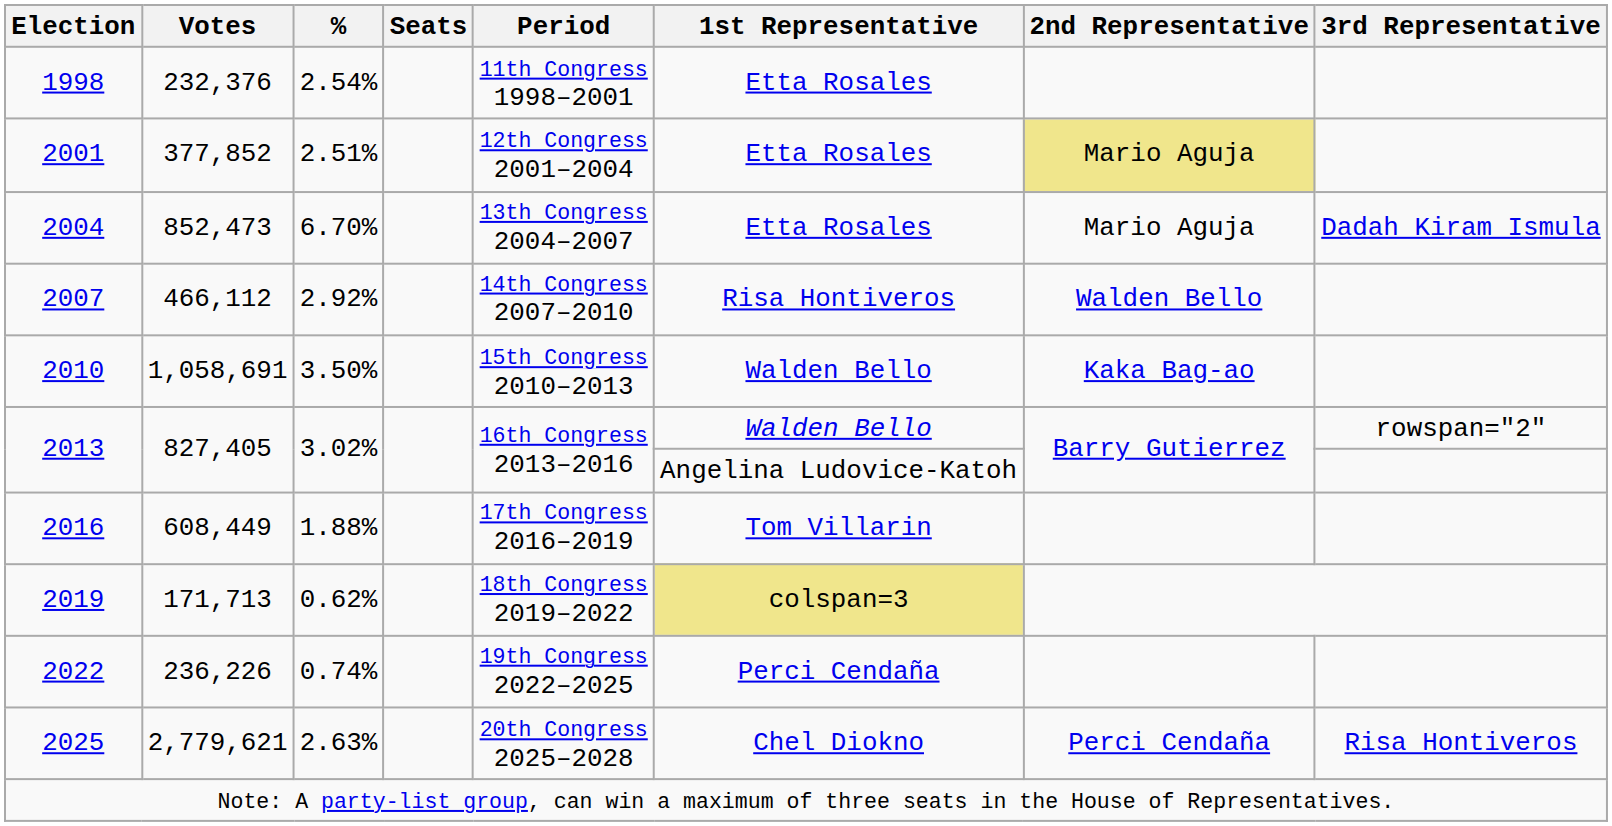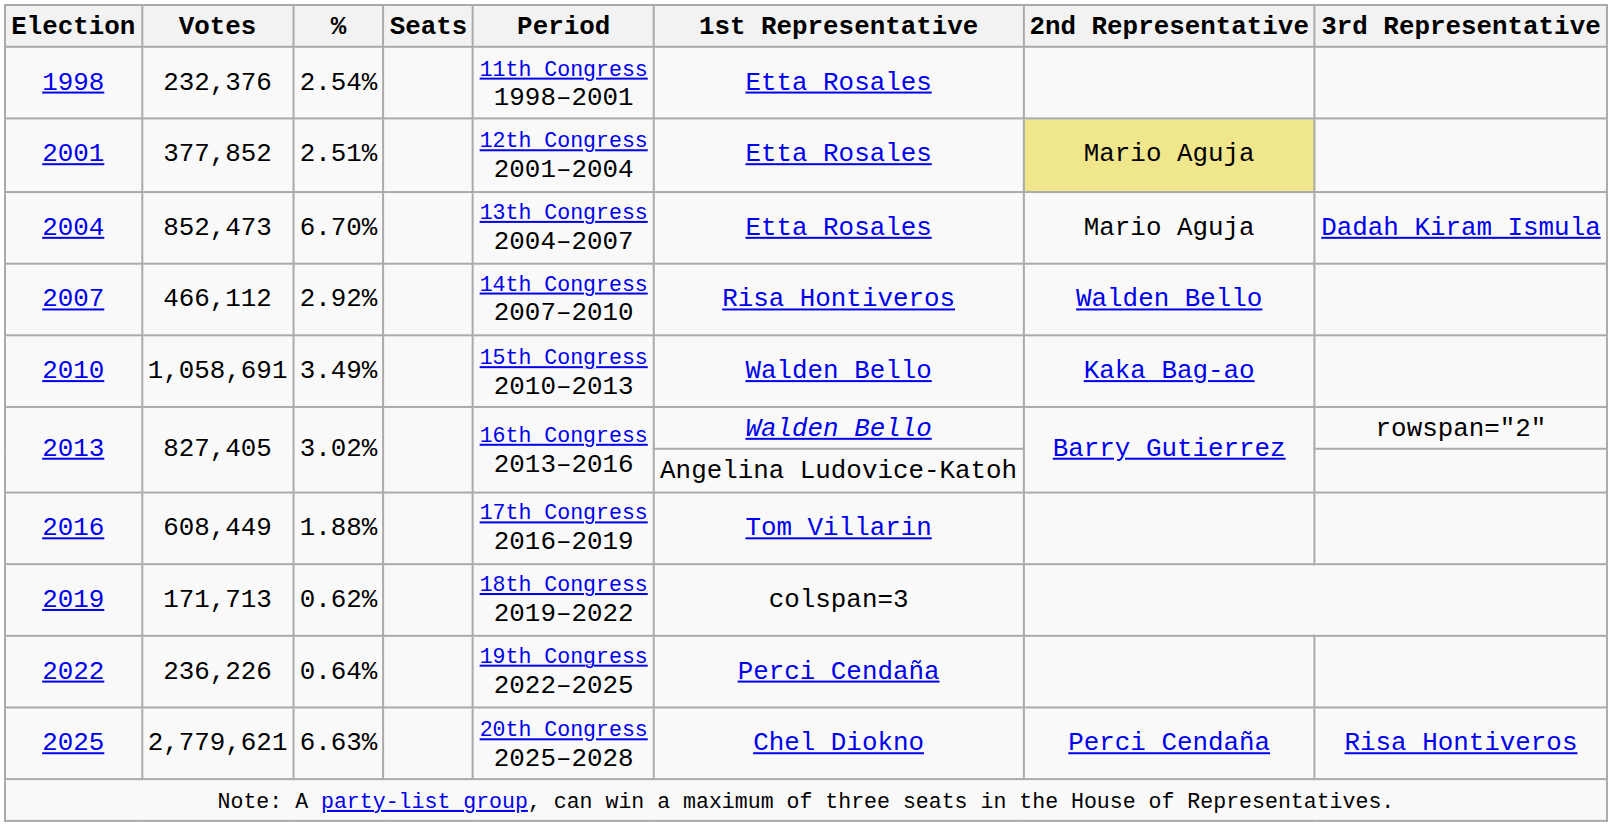(339, 371) 3.50% -> (339, 371) 3.49%
(839, 600) khaki background -> (839, 600) no background
(339, 672) 0.74% -> (339, 672) 0.64%
(339, 744) 2.63% -> (339, 744) 6.63%
